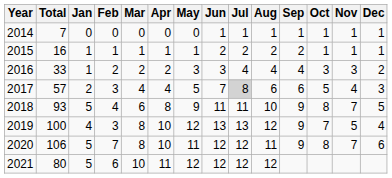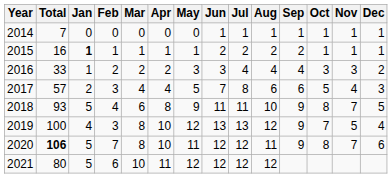(89, 51) normal -> (89, 51) bold
(245, 88) lightgrey background -> (245, 88) no background
(56, 145) normal -> (56, 145) bold
